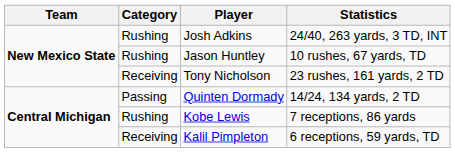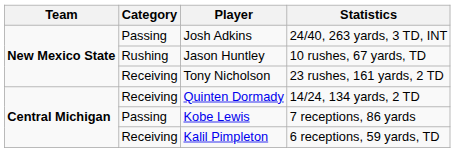(145, 35) Rushing -> (144, 35) Passing
(144, 96) Passing -> (149, 96) Receiving
(145, 116) Rushing -> (144, 116) Passing
